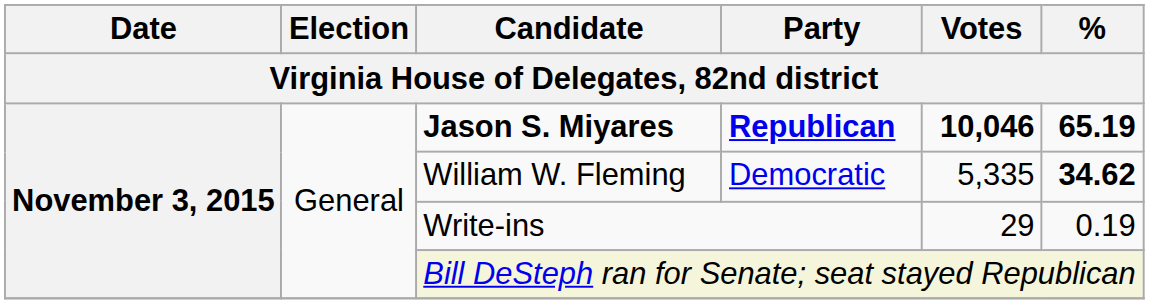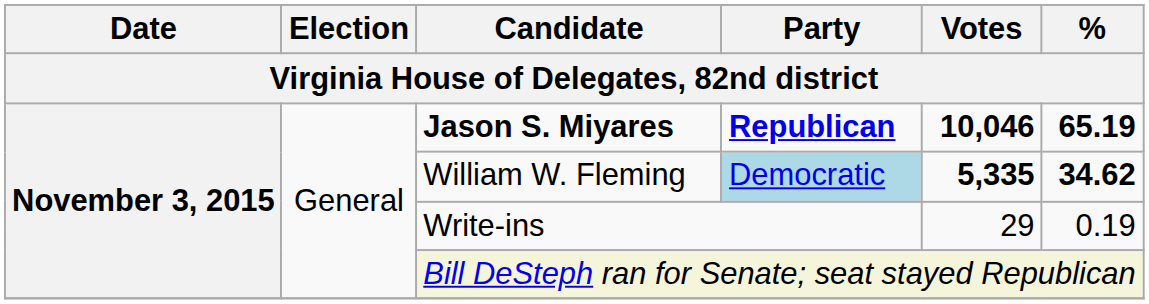(807, 175) no background -> (807, 175) lightblue background
(996, 175) normal -> (996, 175) bold
